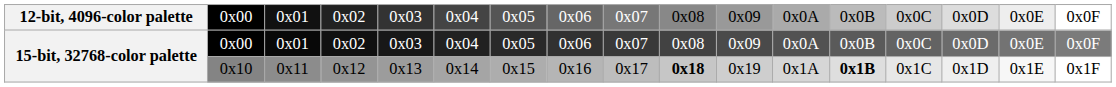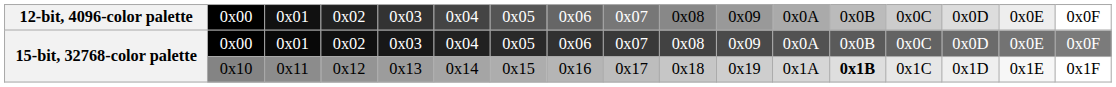(688, 69) bold -> (688, 69) normal
